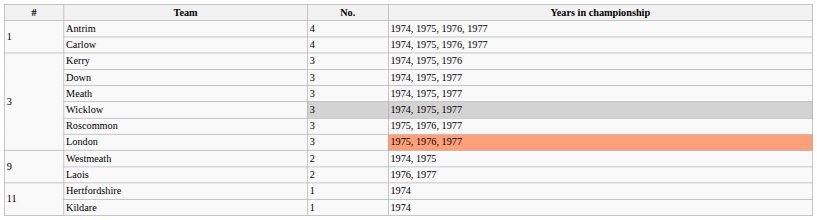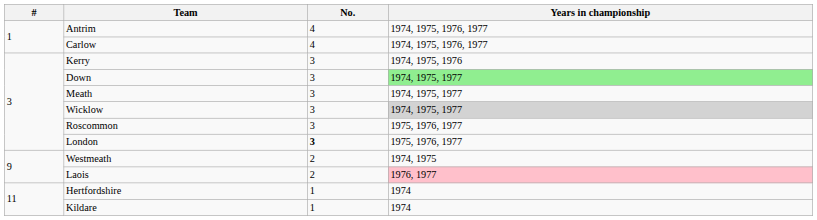(426, 77) no background -> (426, 77) lightgreen background
(312, 110) lightgrey background -> (312, 110) no background
(312, 142) normal -> (312, 142) bold
(426, 142) lightsalmon background -> (426, 142) no background
(413, 175) no background -> (413, 175) pink background
